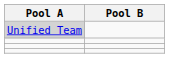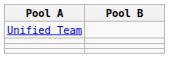(44, 30) lightgrey background -> (44, 30) no background
